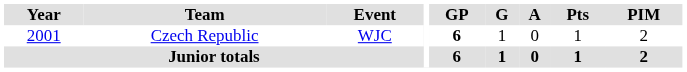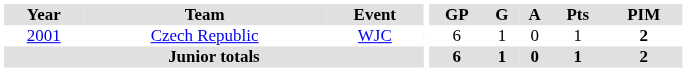(457, 35) bold -> (457, 35) normal
(644, 35) normal -> (644, 35) bold
